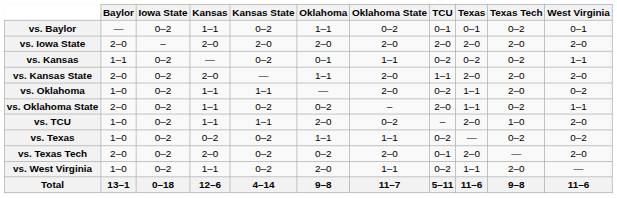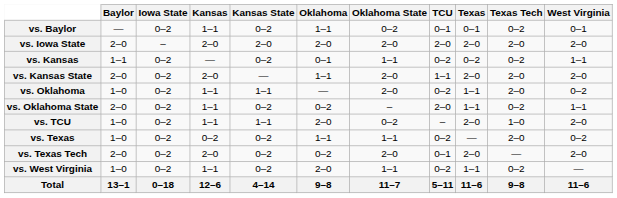(516, 138) 0–2 -> (516, 138) 2–0
(516, 170) 2–0 -> (516, 170) 0–2
